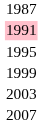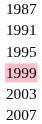(21, 30) pink background -> (21, 30) no background
(21, 72) no background -> (21, 72) pink background
